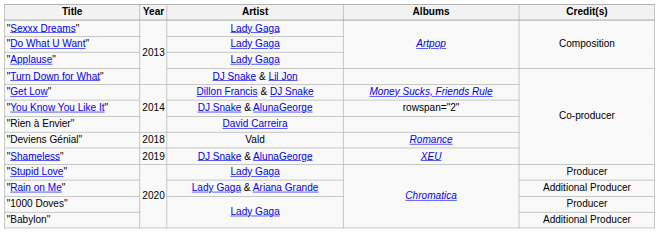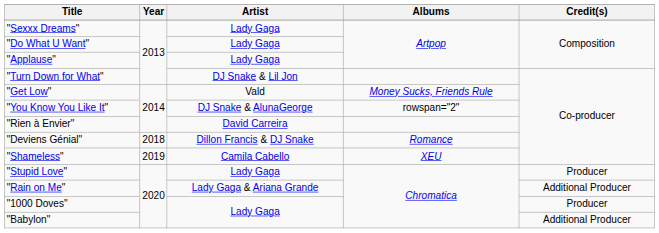(255, 92) Dillon Francis & DJ Snake -> (255, 92) Vald
(255, 140) Vald -> (255, 140) Dillon Francis & DJ Snake
(255, 156) DJ Snake & AlunaGeorge -> (255, 156) Camila Cabello
